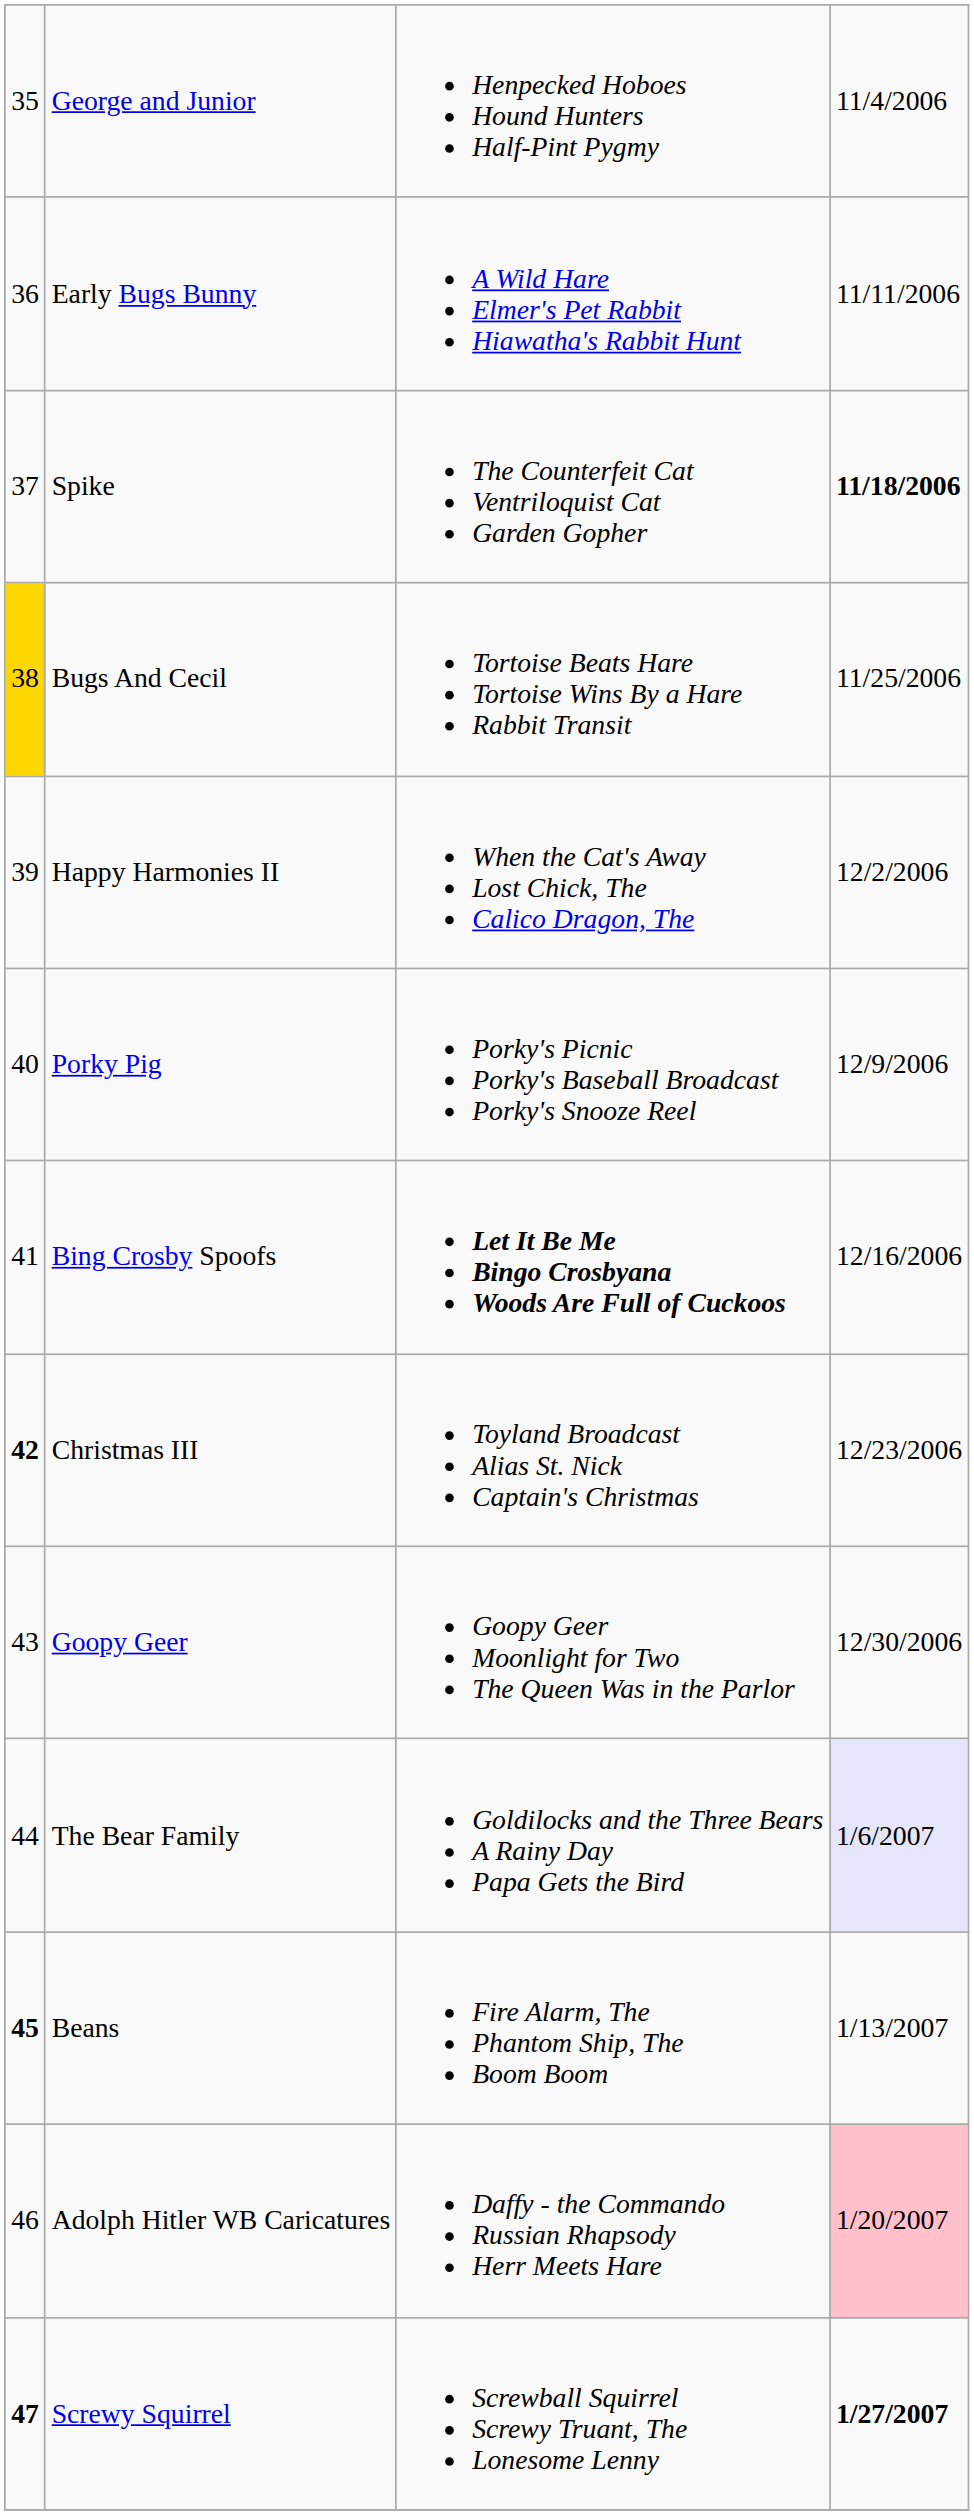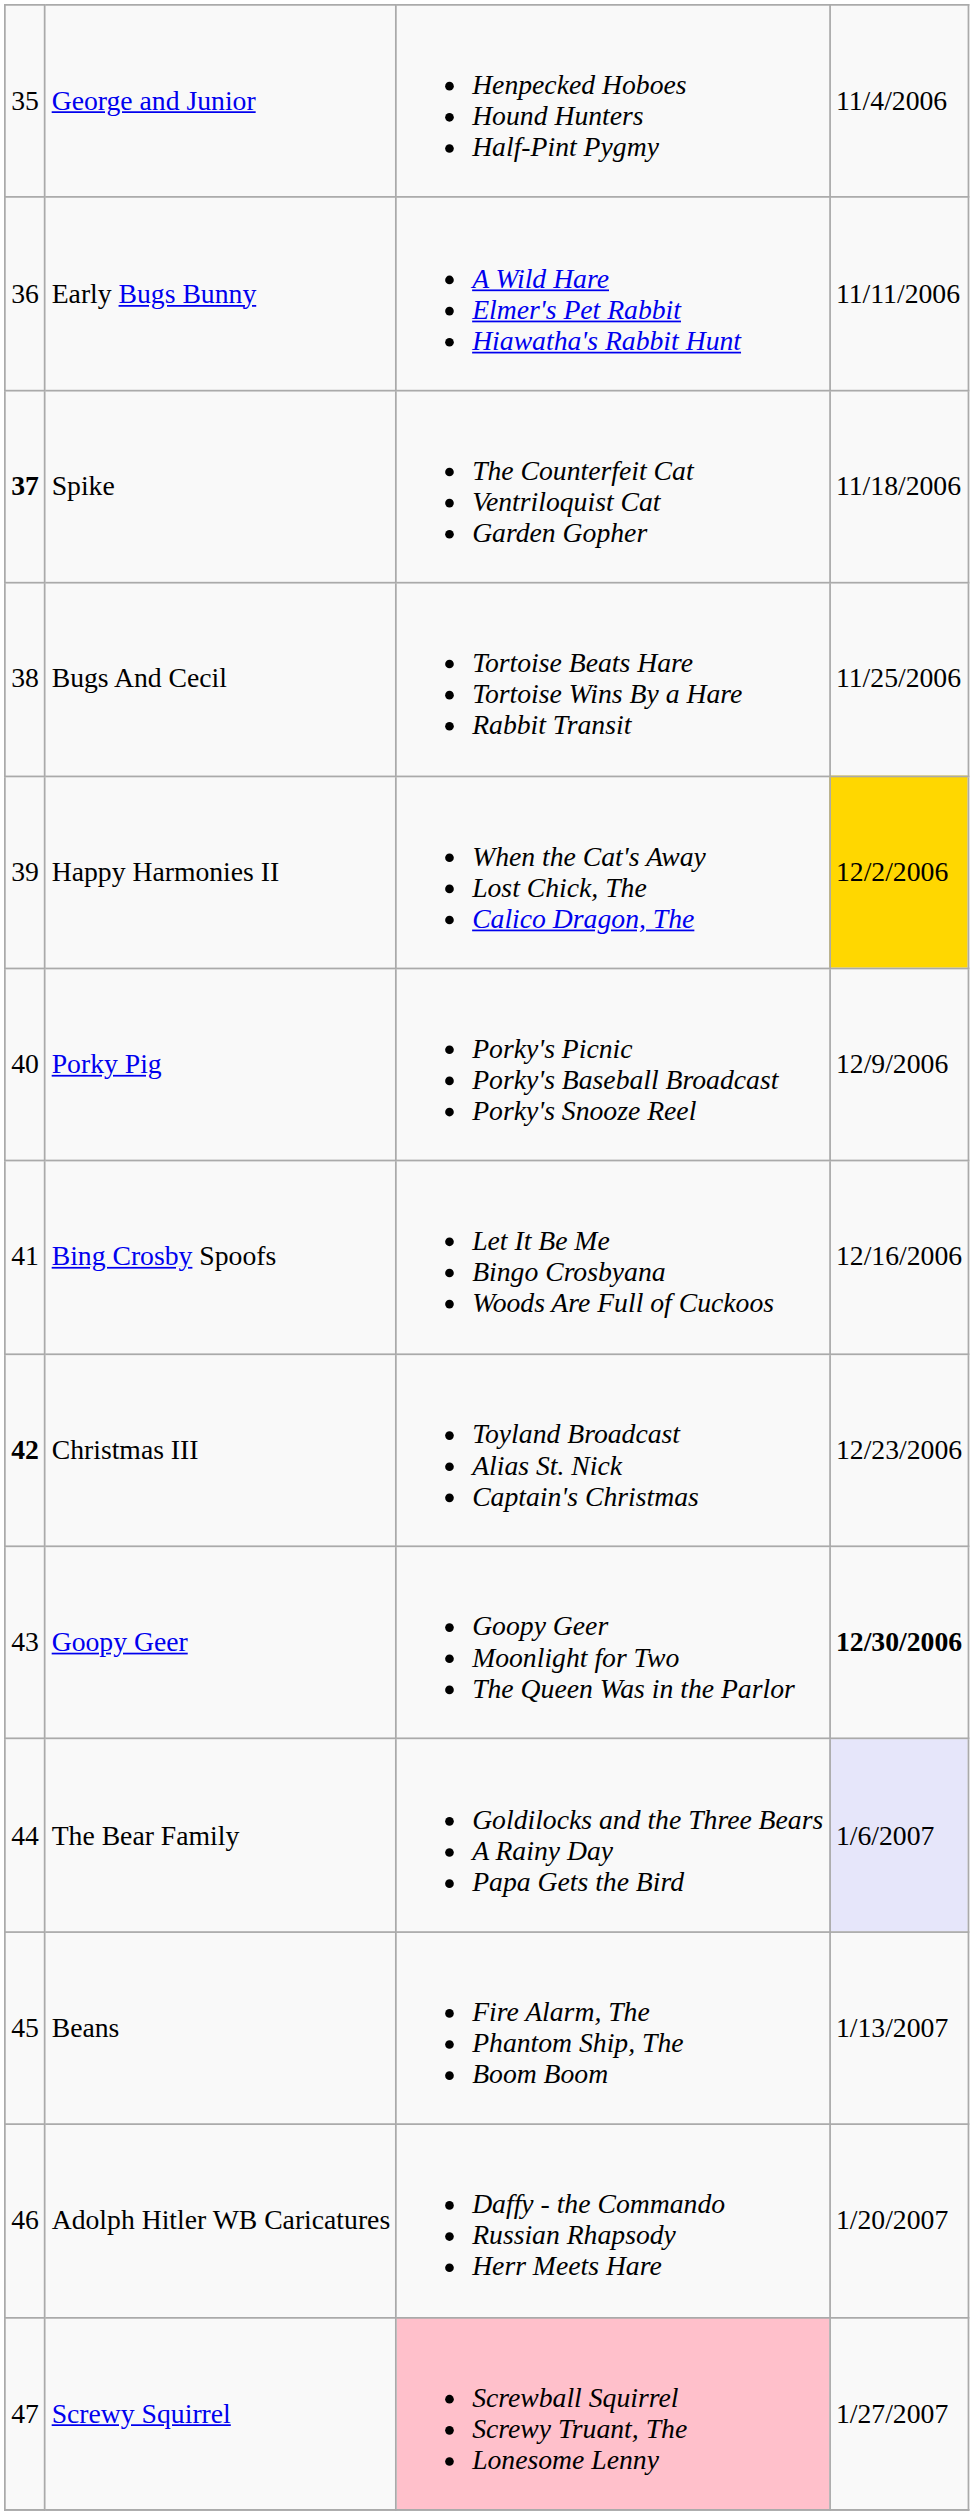(25, 486) normal -> (25, 486) bold
(898, 486) bold -> (899, 486) normal
(25, 678) gold background -> (25, 678) no background
(892, 871) no background -> (892, 871) gold background
(613, 1273) bold -> (613, 1273) normal
(899, 1642) normal -> (899, 1642) bold
(25, 2027) bold -> (25, 2027) normal
(892, 2220) pink background -> (892, 2220) no background
(25, 2412) bold -> (25, 2412) normal
(613, 2429) no background -> (613, 2429) pink background
(892, 2412) bold -> (892, 2412) normal
